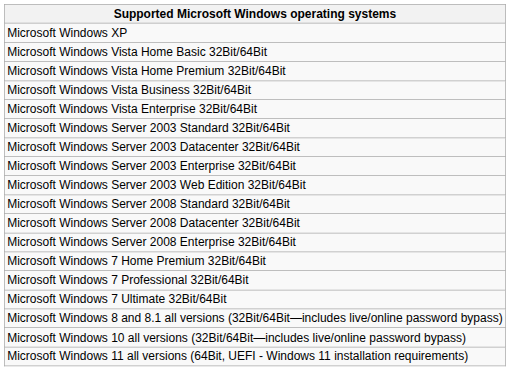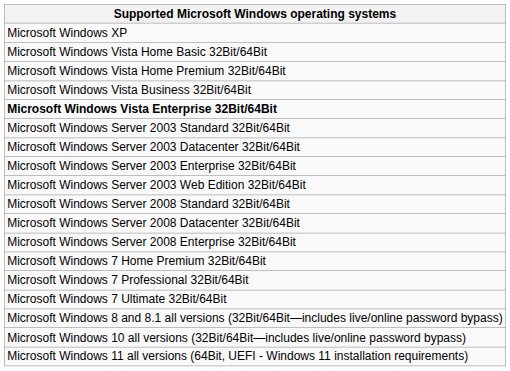(139, 109) normal -> (149, 109) bold
